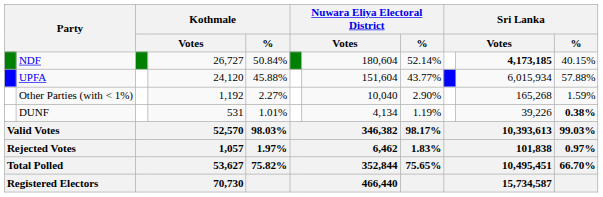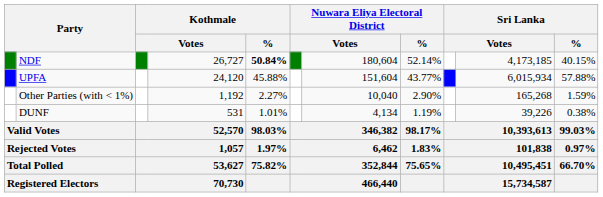(270, 60) normal -> (269, 60) bold
(530, 60) bold -> (530, 60) normal
(580, 113) bold -> (581, 113) normal
